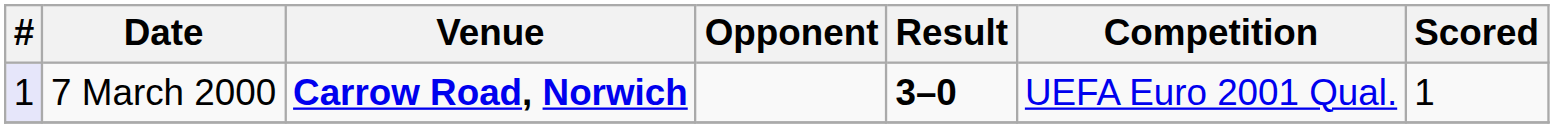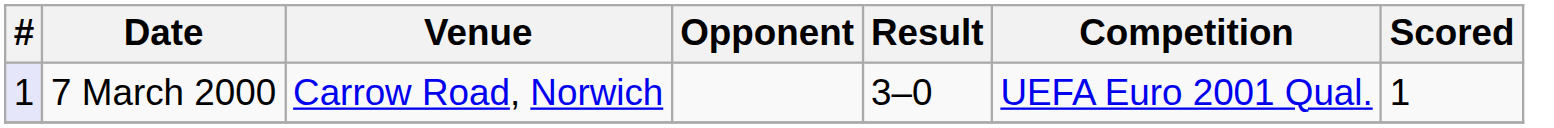(490, 92) bold -> (478, 92) normal
(926, 92) bold -> (902, 92) normal
